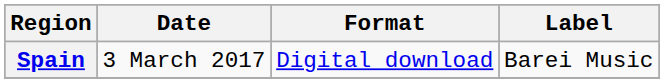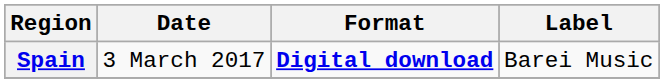(385, 60) normal -> (385, 60) bold
